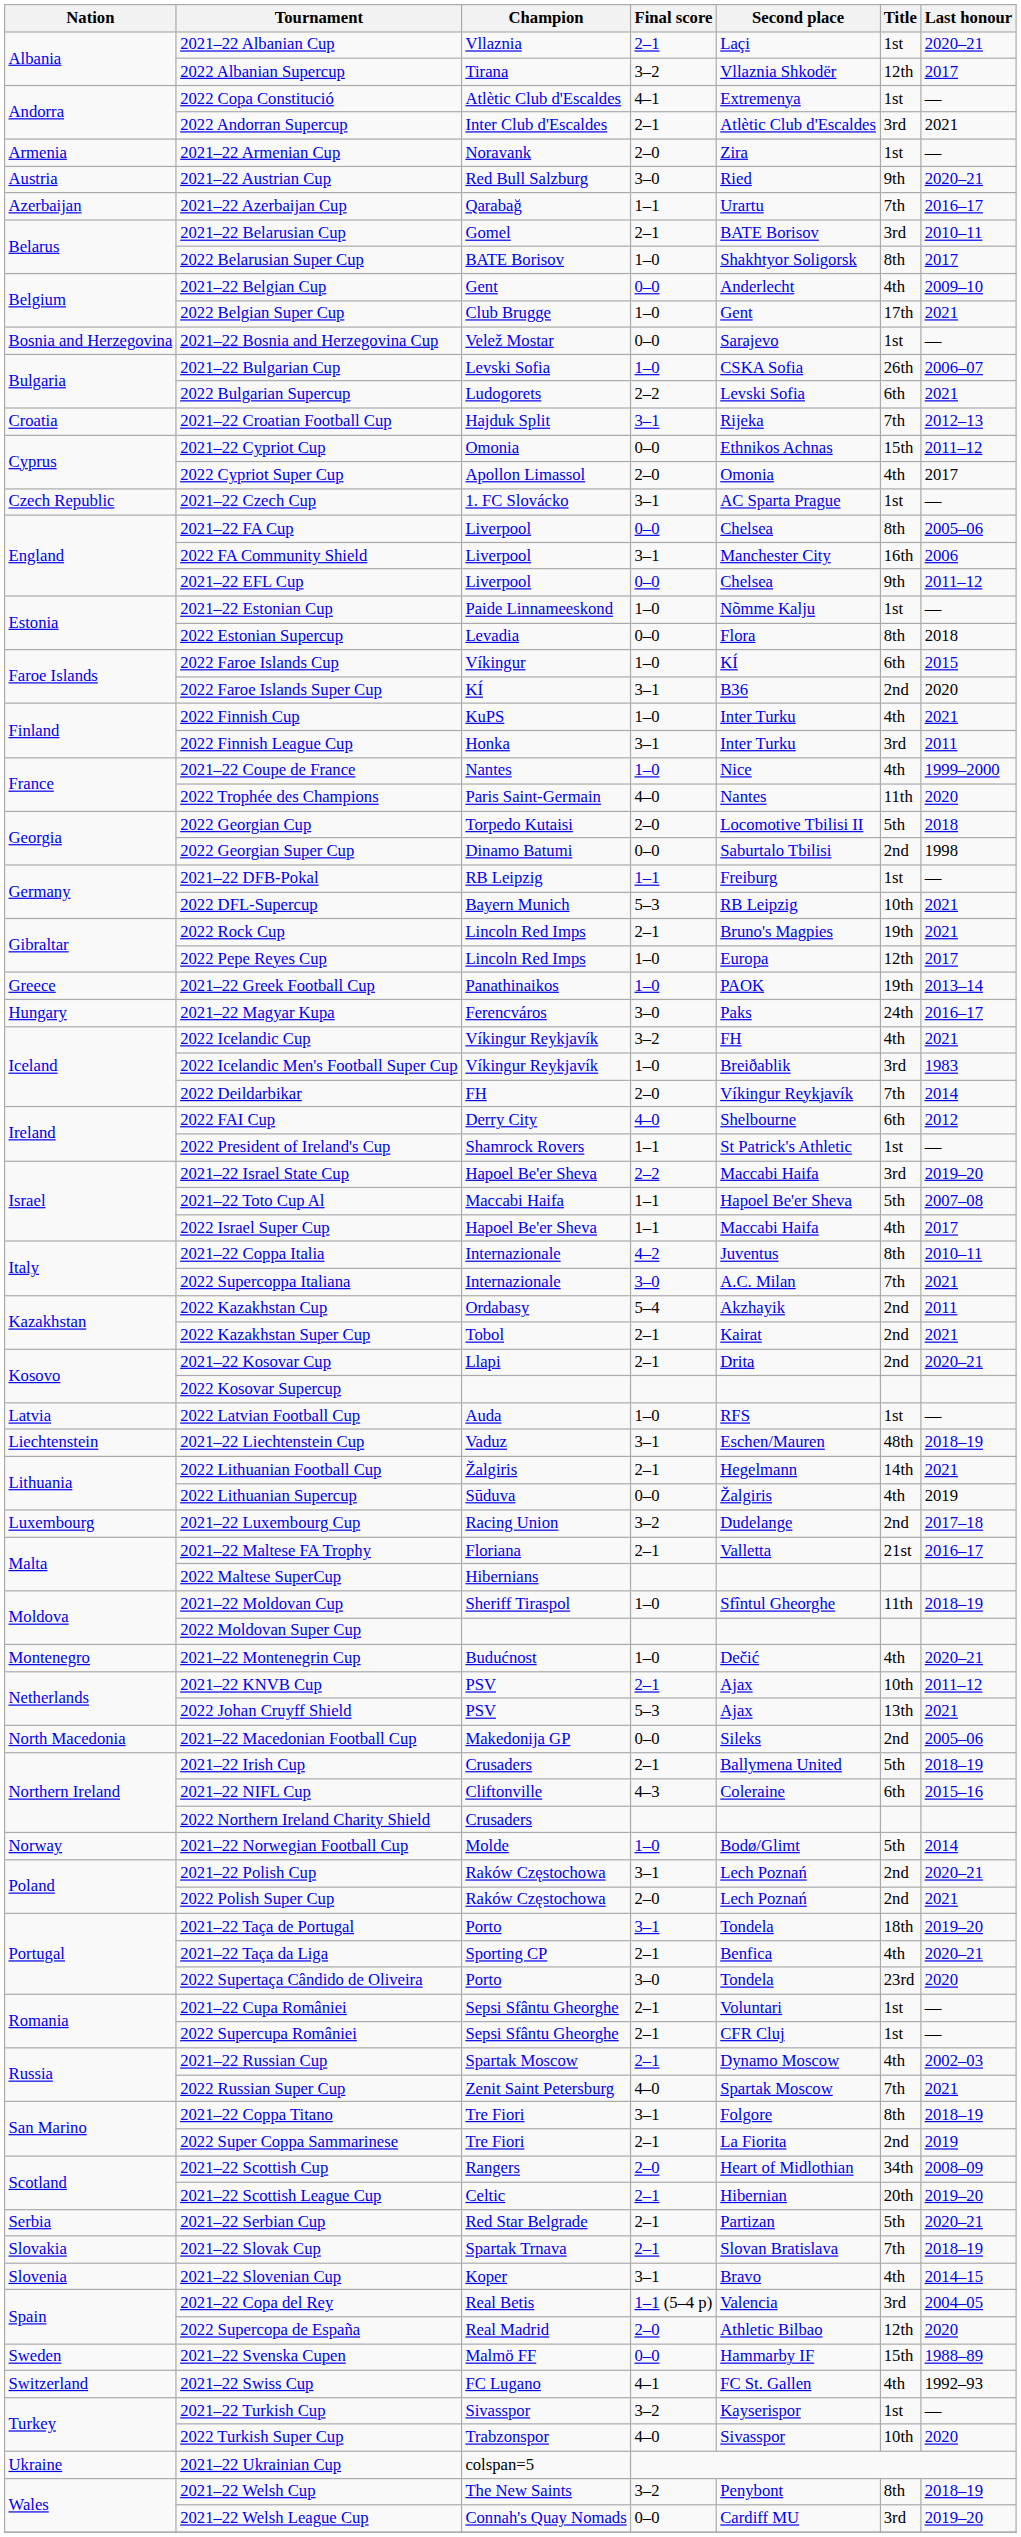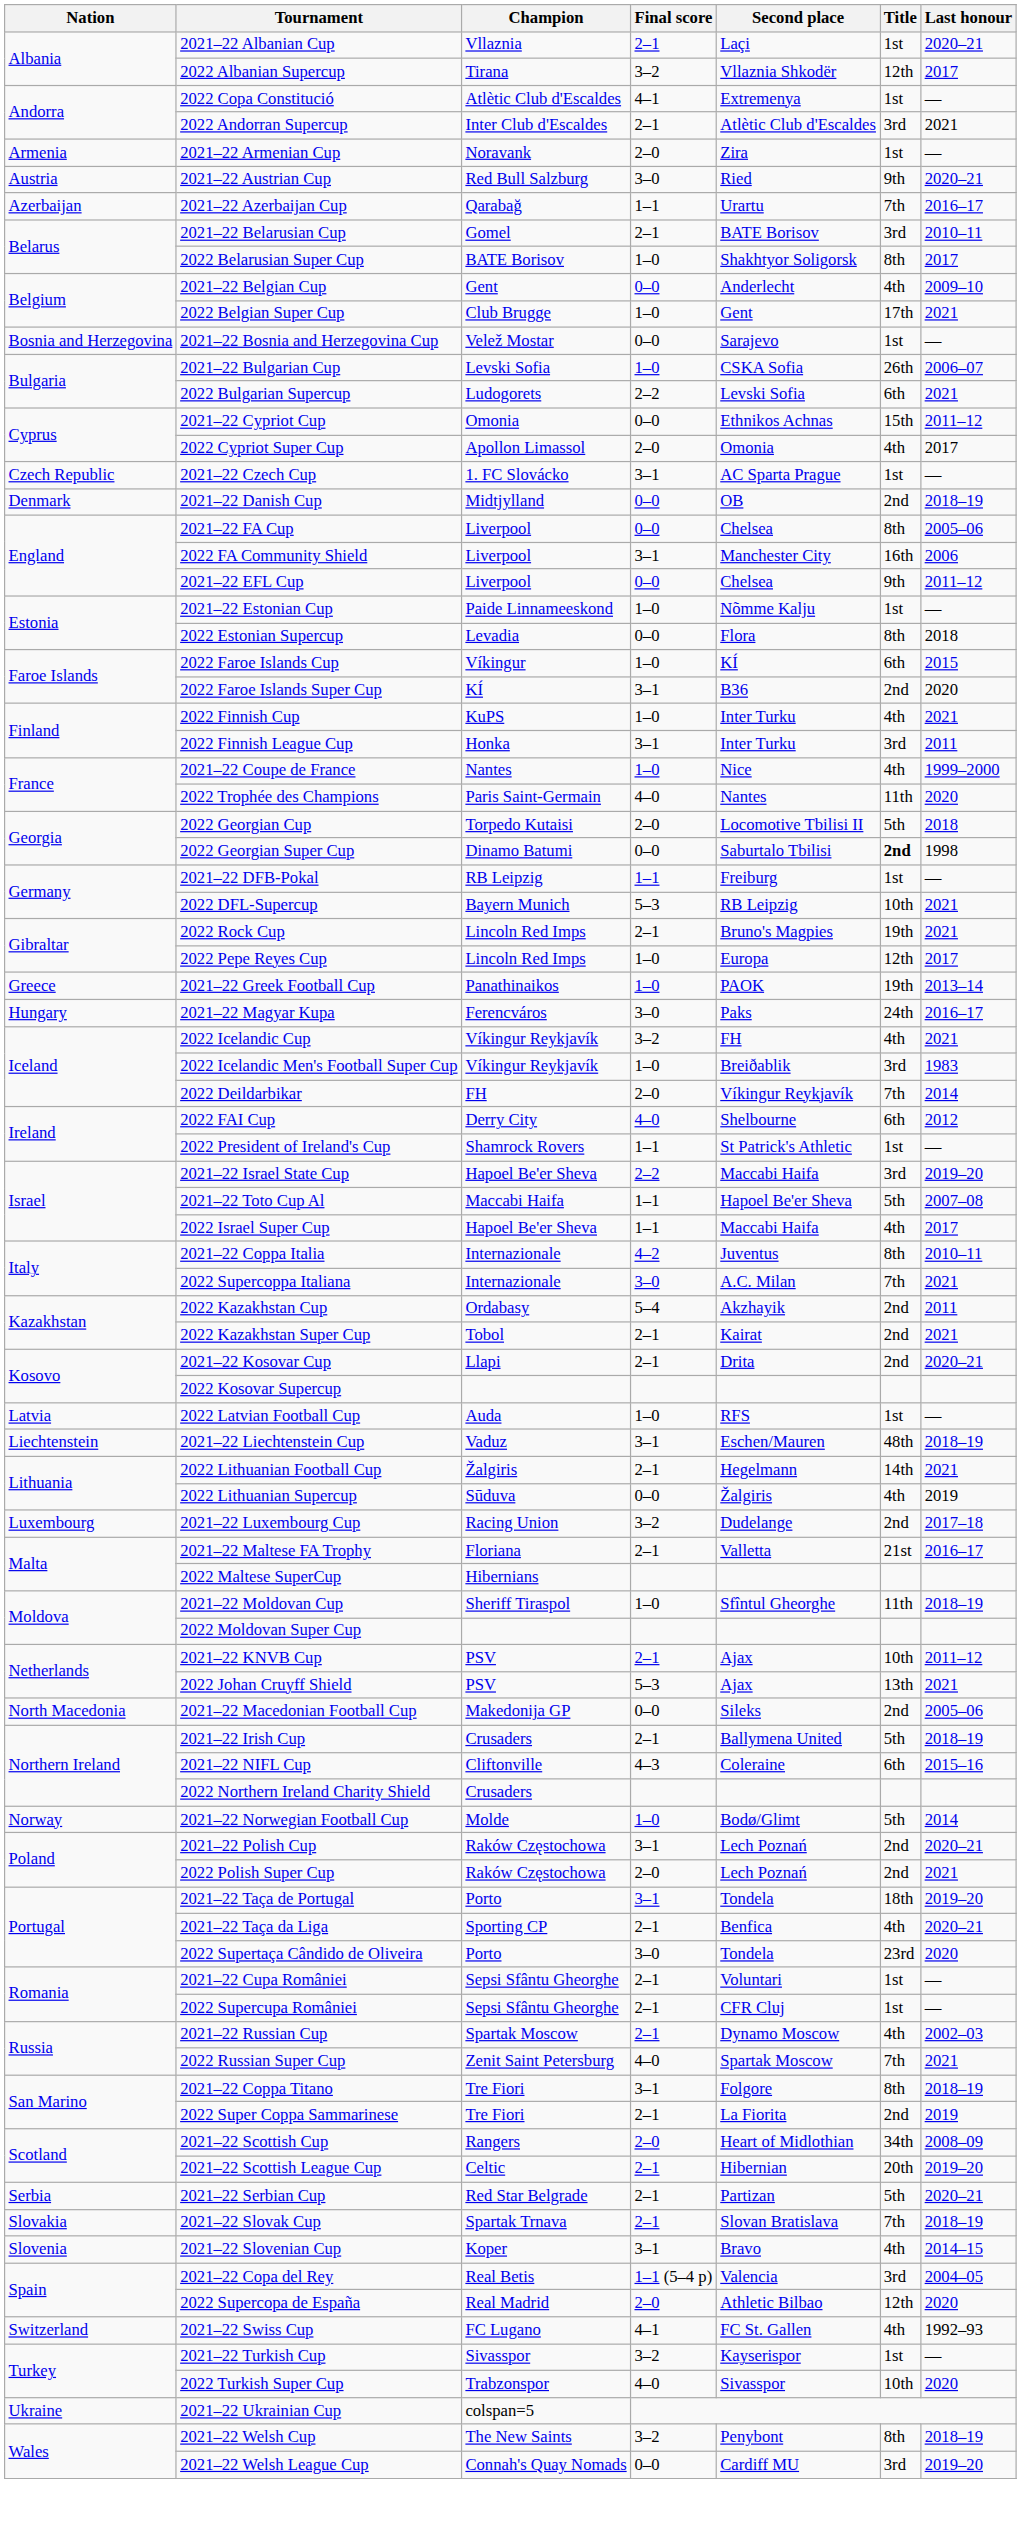- row: (286, 421)
+ row: (251, 501)
(896, 851) normal -> (897, 851) bold
- row: (270, 1658)
- row: (263, 2357)
